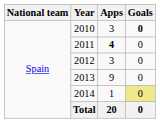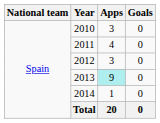(140, 28) bold -> (140, 28) normal
(112, 45) bold -> (112, 45) normal
(112, 77) no background -> (112, 77) paleturquoise background
(140, 93) khaki background -> (140, 93) no background
